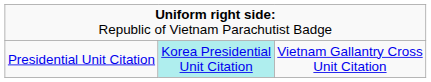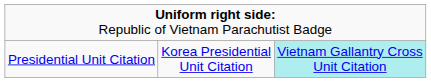(216, 59) paleturquoise background -> (216, 59) no background
(350, 59) no background -> (350, 59) paleturquoise background
